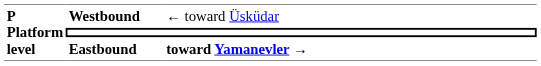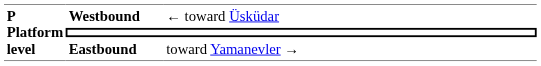(237, 48) bold -> (233, 48) normal
